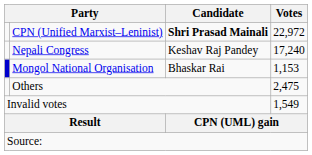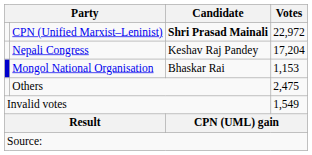(289, 50) 17,240 -> (289, 50) 17,204
